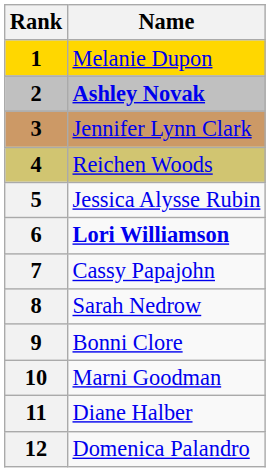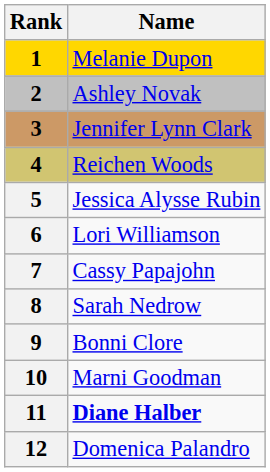(139, 93) bold -> (137, 93) normal
(151, 235) bold -> (146, 235) normal
(133, 413) normal -> (137, 413) bold
